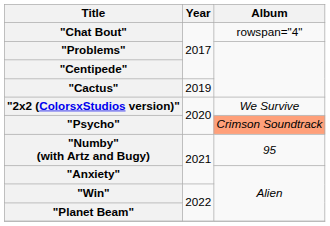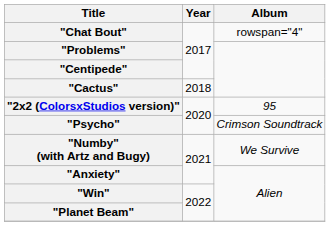(198, 87) 2019 -> (198, 87) 2018
(269, 106) We Survive -> (269, 106) 95
(269, 124) lightsalmon background -> (269, 124) no background
(269, 149) 95 -> (269, 149) We Survive
